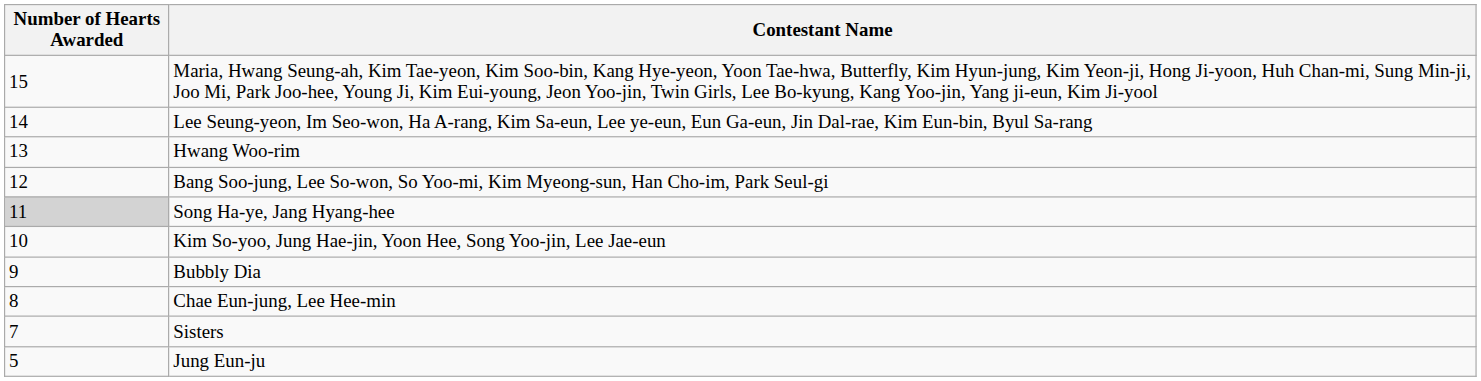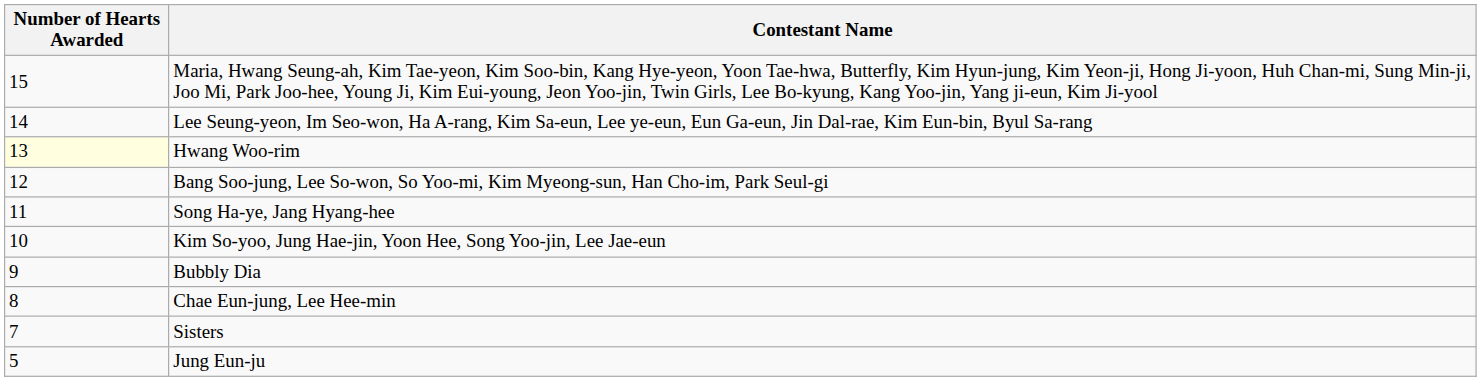(18, 151) no background -> (18, 151) lightyellow background
(18, 211) lightgrey background -> (18, 211) no background
